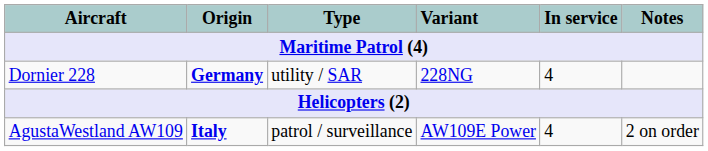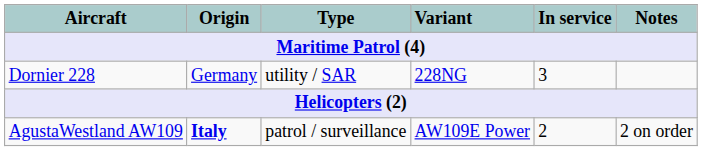(227, 74) bold -> (224, 74) normal
(549, 74) 4 -> (543, 74) 3
(549, 131) 4 -> (543, 131) 2
